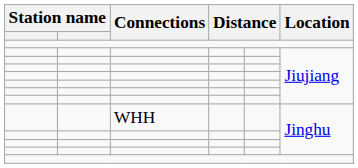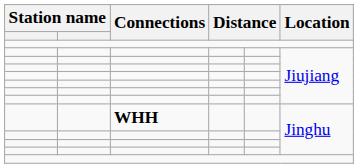(135, 117) normal -> (136, 117) bold
